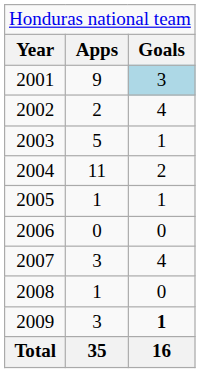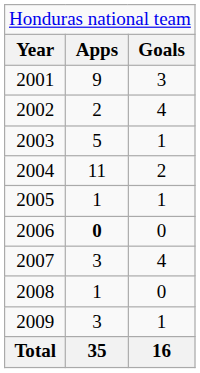(162, 79) lightblue background -> (162, 79) no background
(97, 230) normal -> (97, 230) bold
(162, 321) bold -> (162, 321) normal
